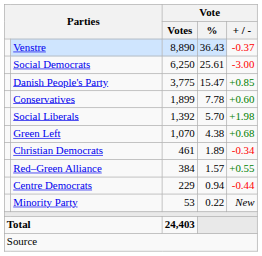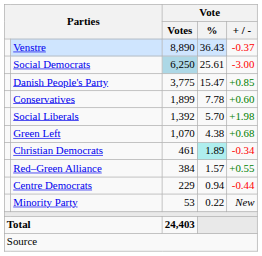(183, 64) no background -> (183, 64) lightblue background
(215, 151) no background -> (215, 151) paleturquoise background
